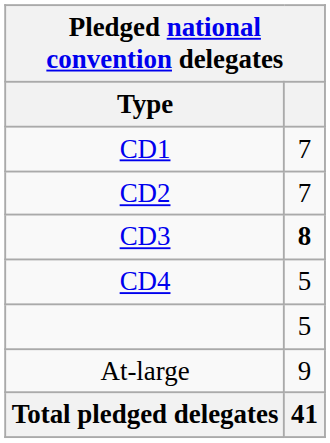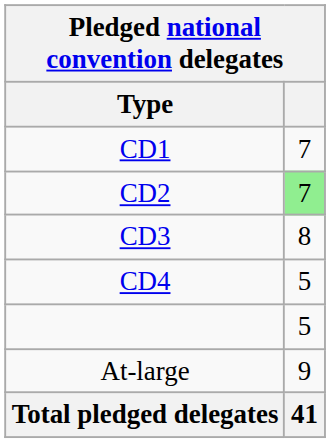(304, 192) no background -> (304, 192) lightgreen background
(304, 237) bold -> (304, 237) normal
